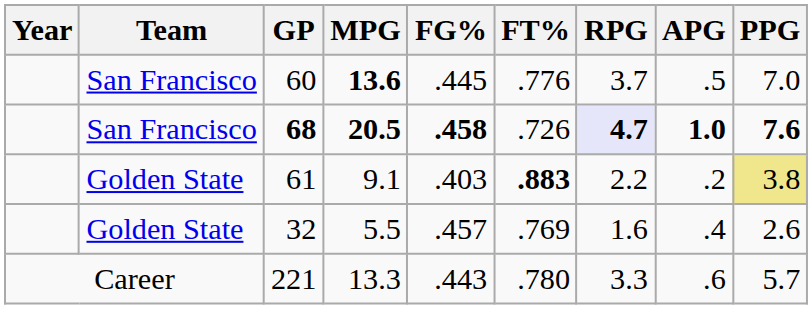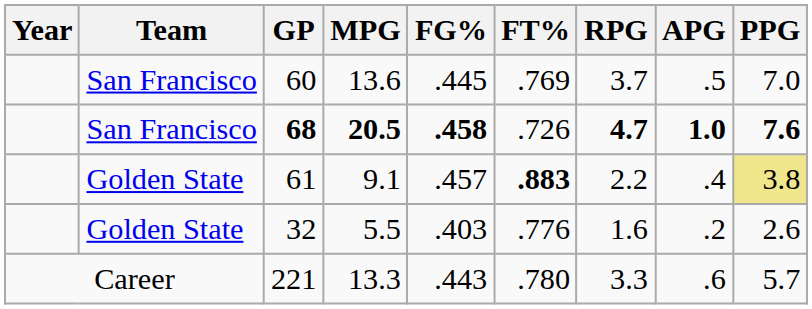(374, 79) bold -> (374, 79) normal
(544, 79) .776 -> (544, 79) .769
(629, 129) lavender background -> (629, 129) no background
(461, 179) .403 -> (461, 179) .457
(714, 179) .2 -> (714, 179) .4
(461, 229) .457 -> (461, 229) .403
(544, 229) .769 -> (544, 229) .776
(714, 229) .4 -> (714, 229) .2
